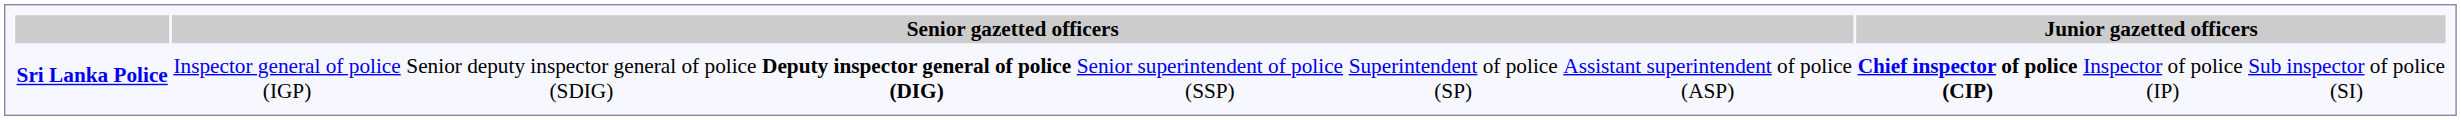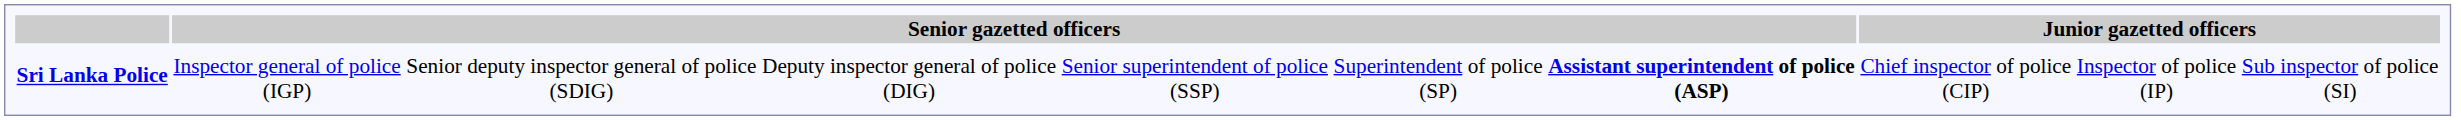(917, 78) bold -> (909, 78) normal
(1708, 78) normal -> (1702, 78) bold
(1968, 78) bold -> (1966, 78) normal
